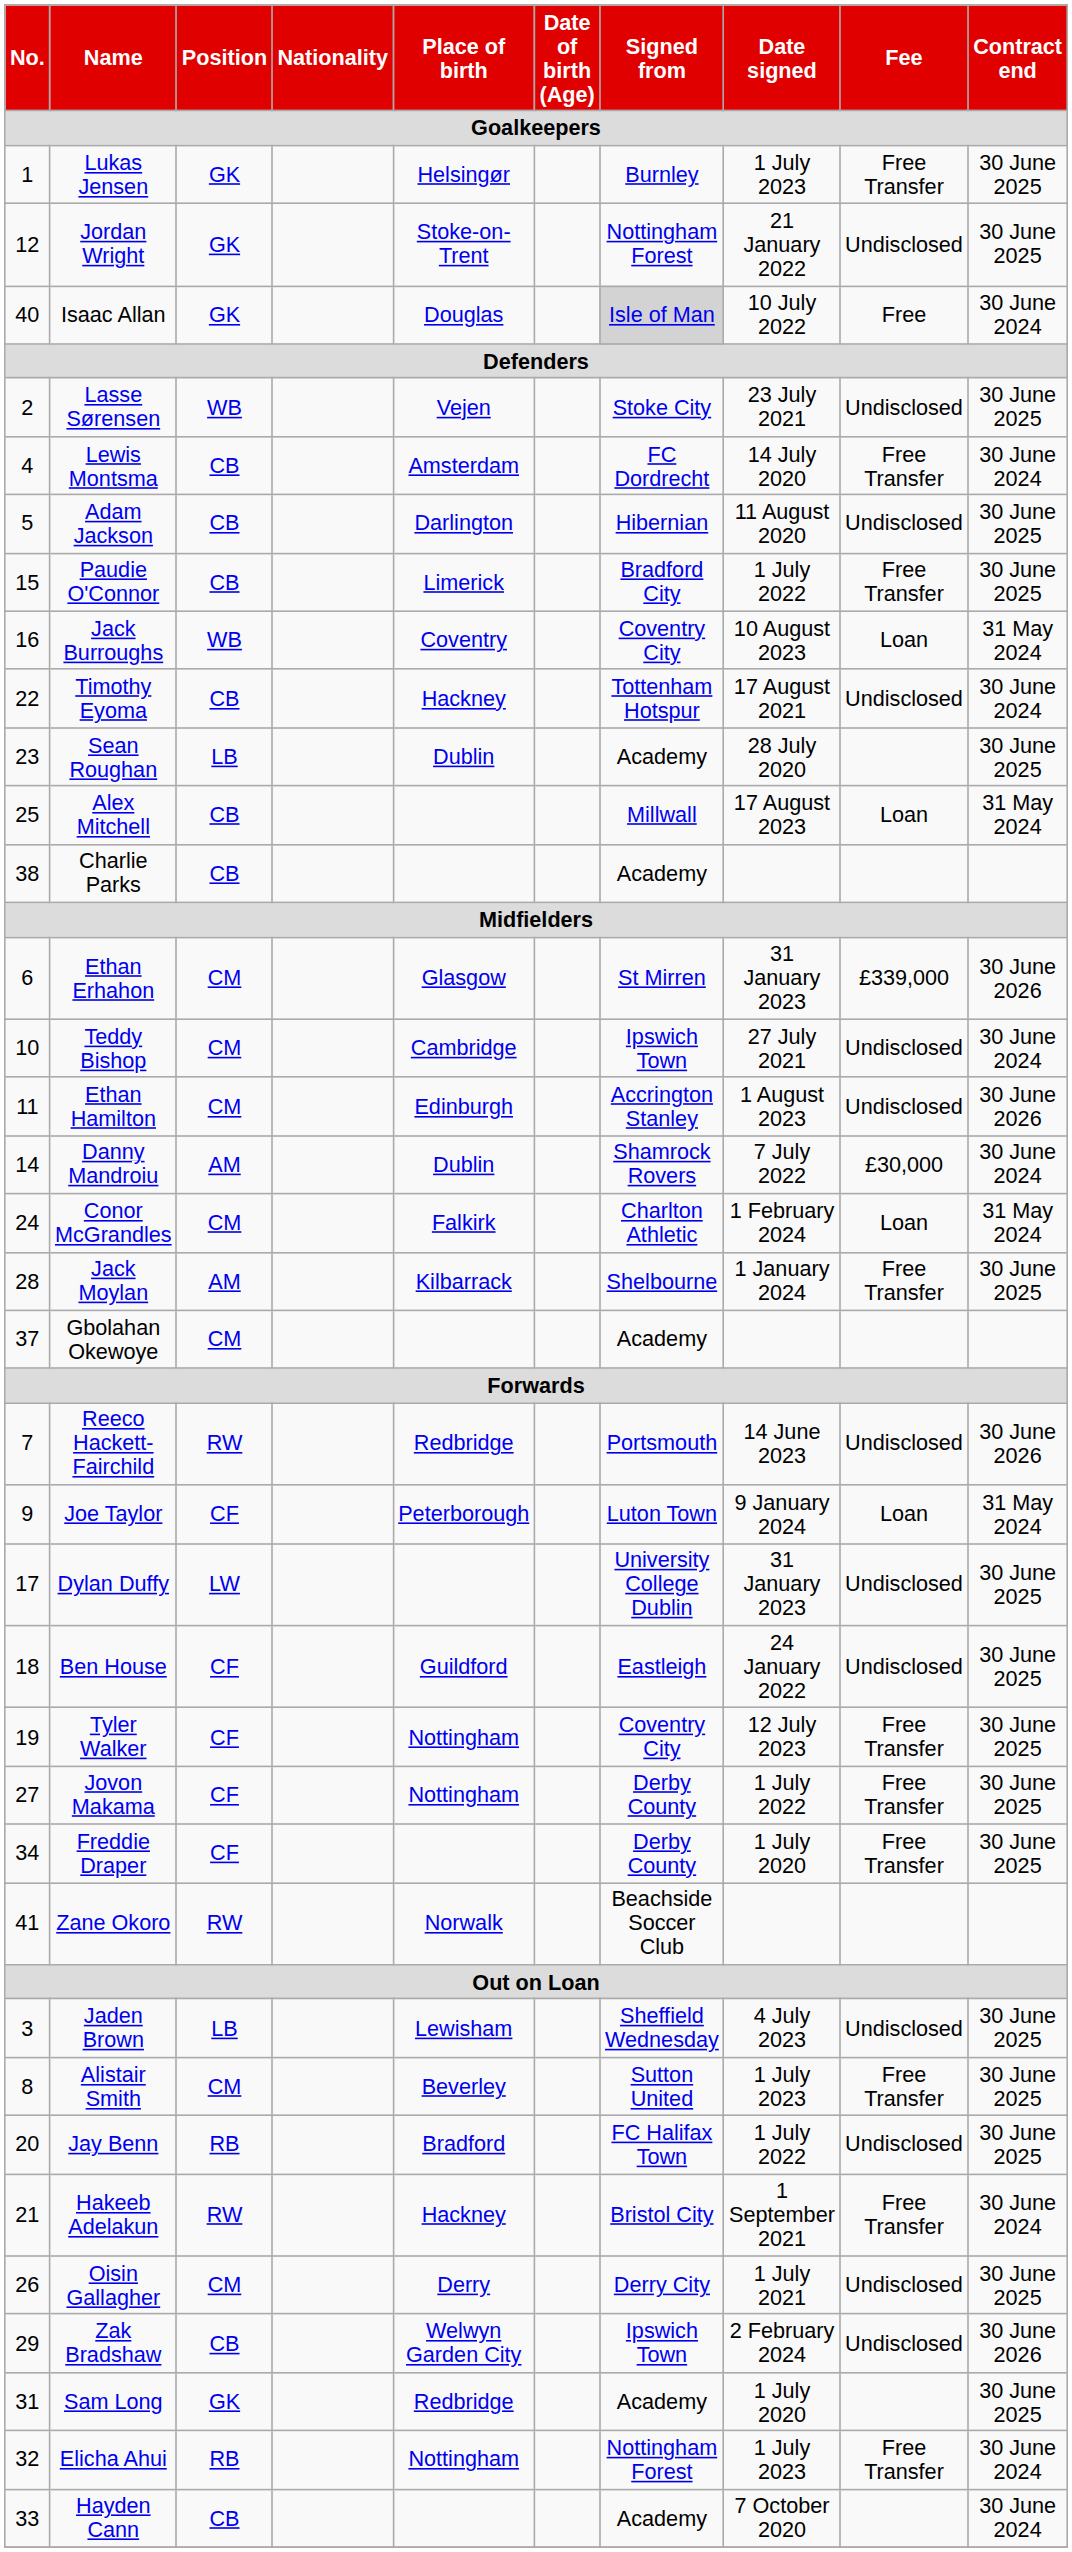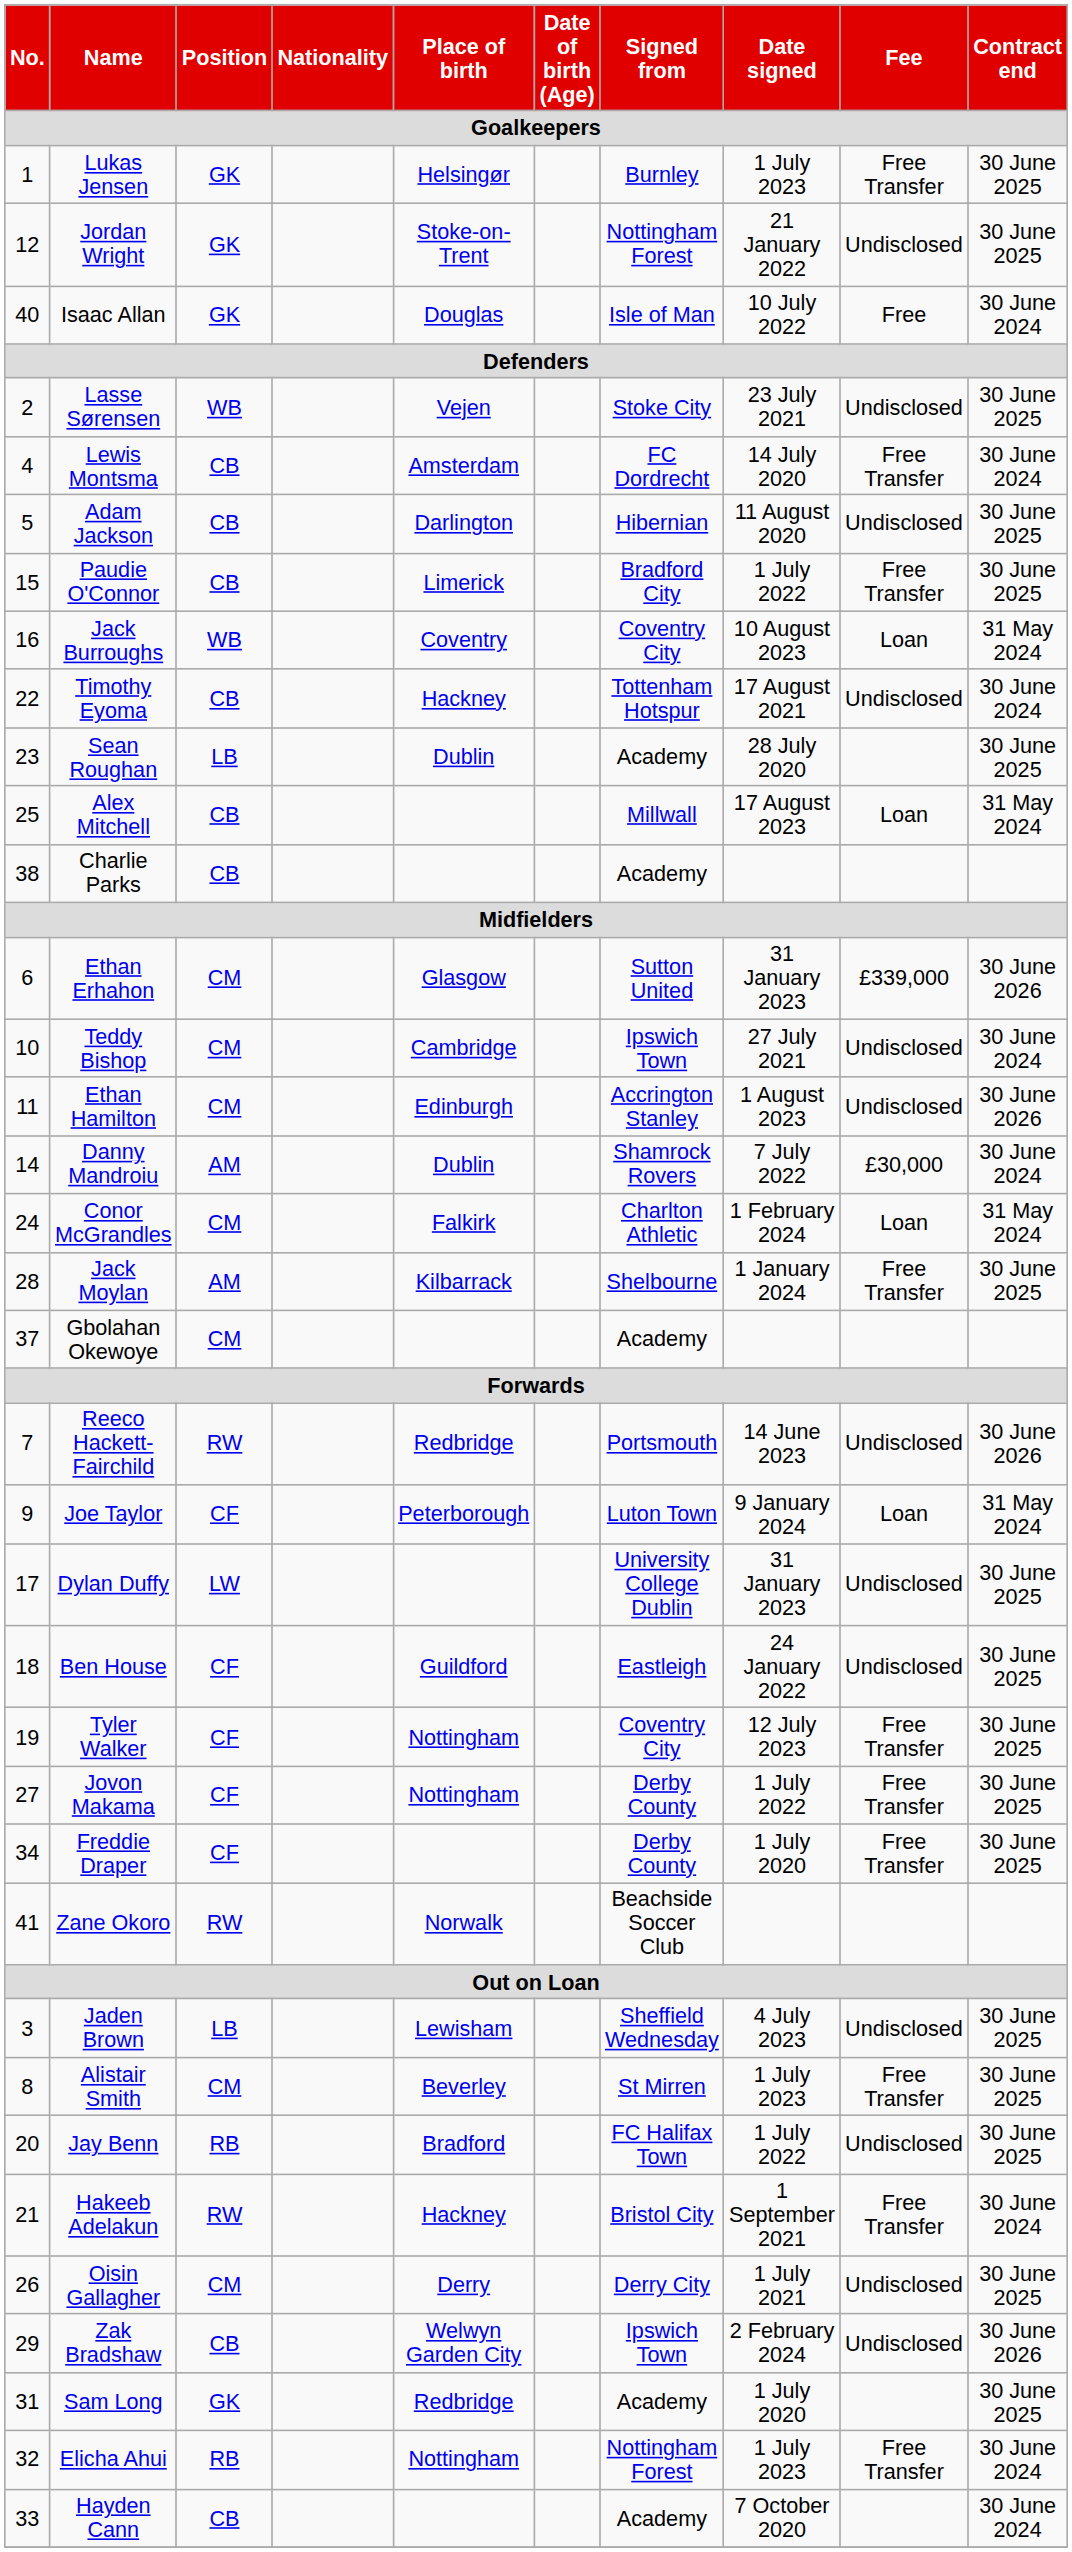(662, 314) lightgrey background -> (662, 314) no background
(662, 977) St Mirren -> (662, 977) Sutton United
(662, 2086) Sutton United -> (662, 2086) St Mirren
